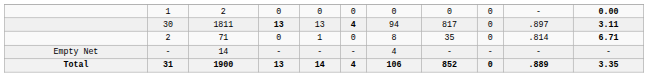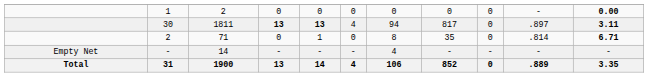(320, 25) normal -> (320, 25) bold
(353, 25) bold -> (353, 25) normal
